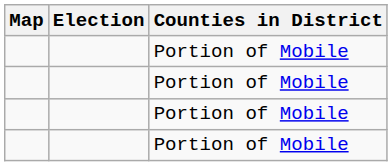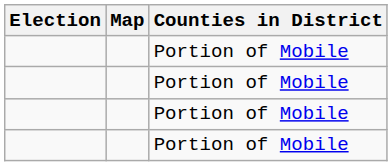columns swapped: (99, 20) <-> (26, 20)
